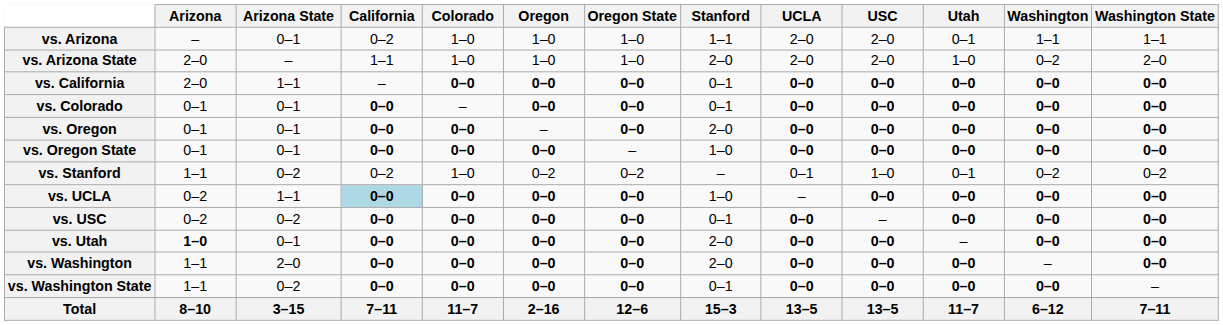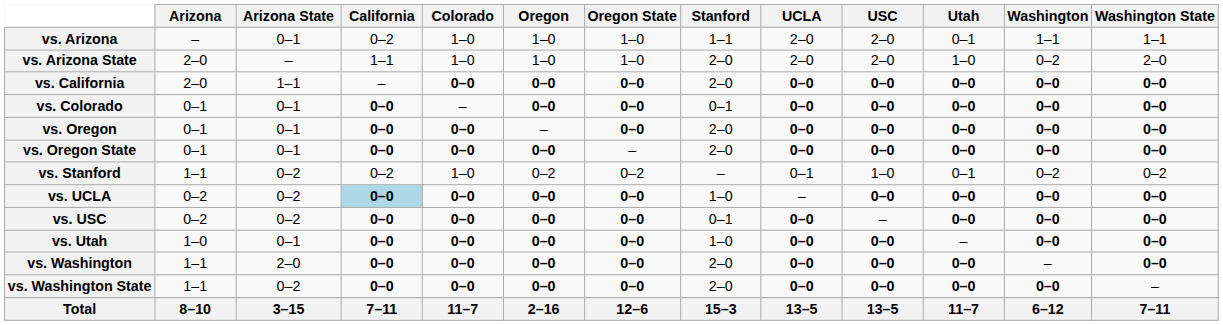(721, 84) 0–1 -> (721, 84) 2–0
(721, 151) 1–0 -> (721, 151) 2–0
(288, 196) 1–1 -> (288, 196) 0–2
(195, 241) bold -> (195, 241) normal
(721, 241) 2–0 -> (721, 241) 1–0
(721, 286) 0–1 -> (721, 286) 2–0
